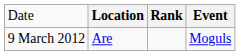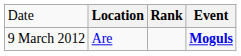(210, 39) normal -> (211, 39) bold
